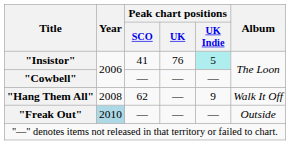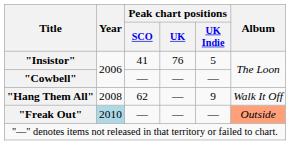(213, 60) paleturquoise background -> (213, 60) no background
(258, 114) no background -> (258, 114) lightsalmon background
